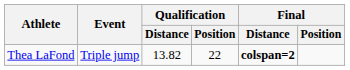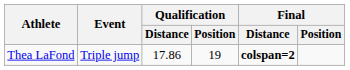(167, 55) 13.82 -> (167, 55) 17.86
(215, 55) 22 -> (215, 55) 19
